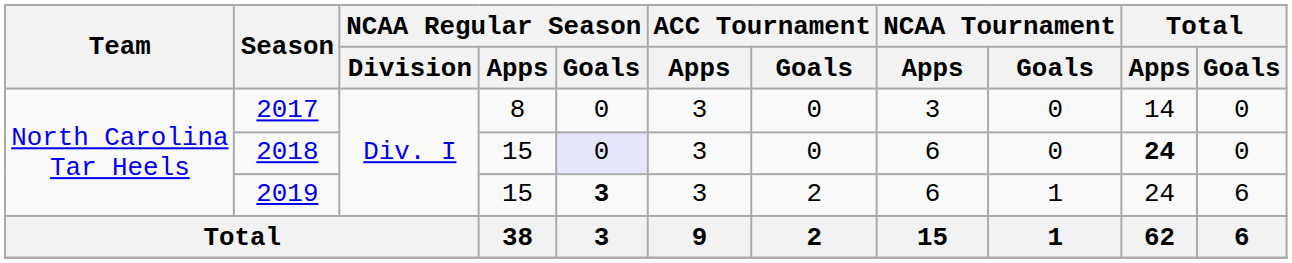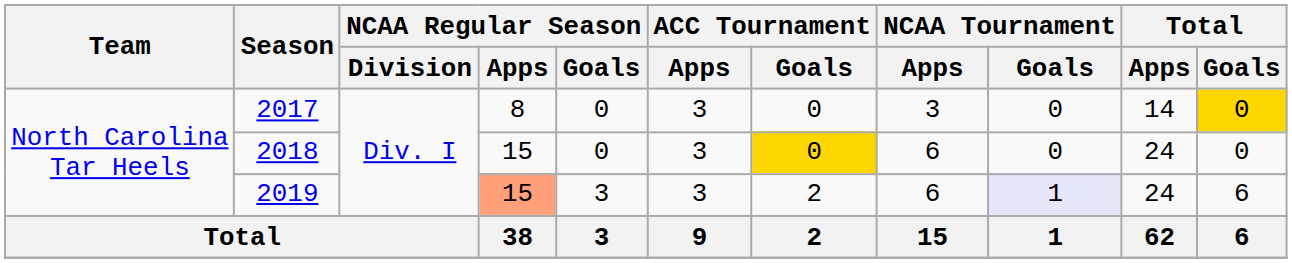(1242, 110) no background -> (1242, 110) gold background
(601, 153) lavender background -> (601, 153) no background
(814, 153) no background -> (814, 153) gold background
(1159, 153) bold -> (1159, 153) normal
(518, 195) no background -> (518, 195) lightsalmon background
(601, 195) bold -> (601, 195) normal
(1055, 195) no background -> (1055, 195) lavender background
